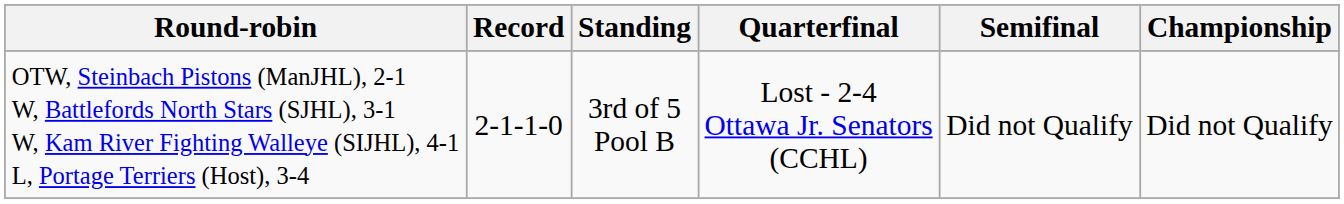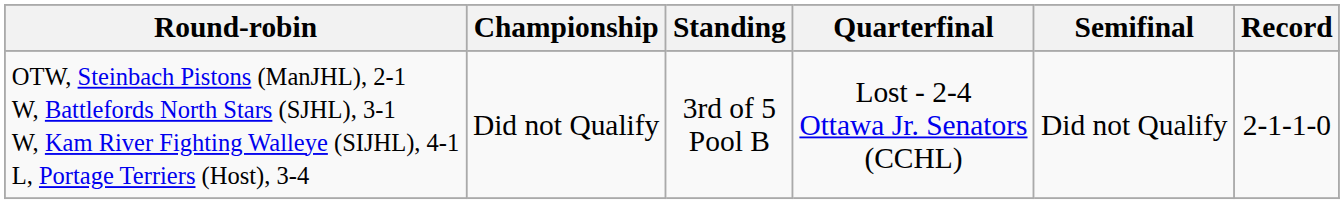columns swapped: (519, 27) <-> (1239, 27)
